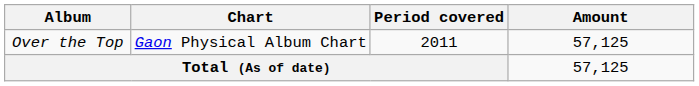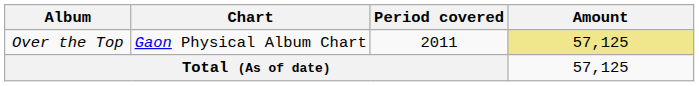(601, 42) no background -> (601, 42) khaki background
